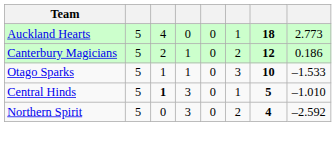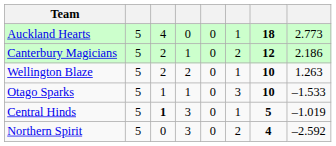(309, 53) 0.186 -> (309, 53) 2.186
+ row: (50, 72)
(309, 92) –1.010 -> (309, 111) –1.019
